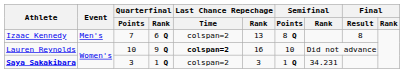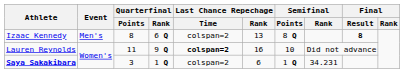(131, 36) 7 -> (131, 36) 8
(360, 36) normal -> (360, 36) bold
(131, 49) 10 -> (131, 49) 11
(259, 62) 3 -> (259, 62) 6
